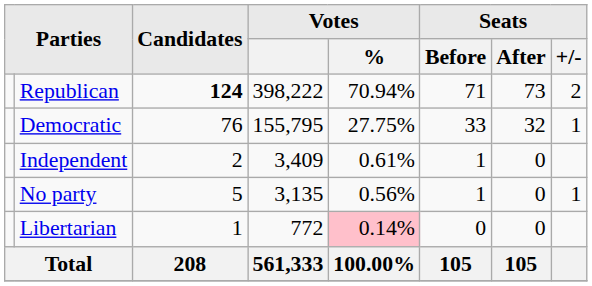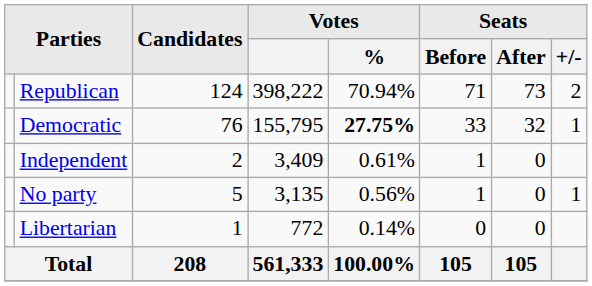(226, 90) bold -> (226, 90) normal
(381, 125) normal -> (380, 125) bold
(387, 228) pink background -> (387, 228) no background
